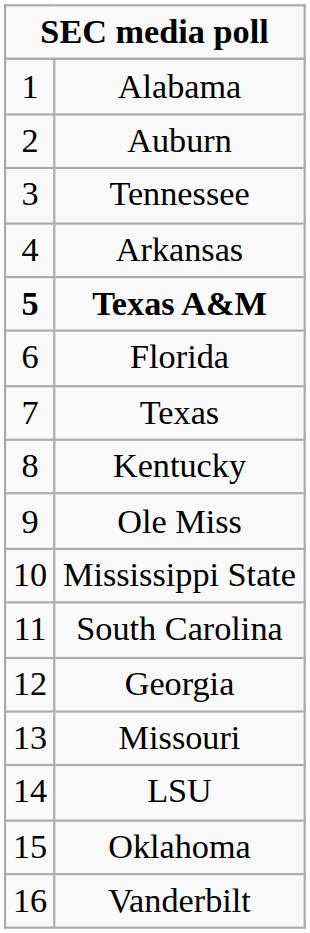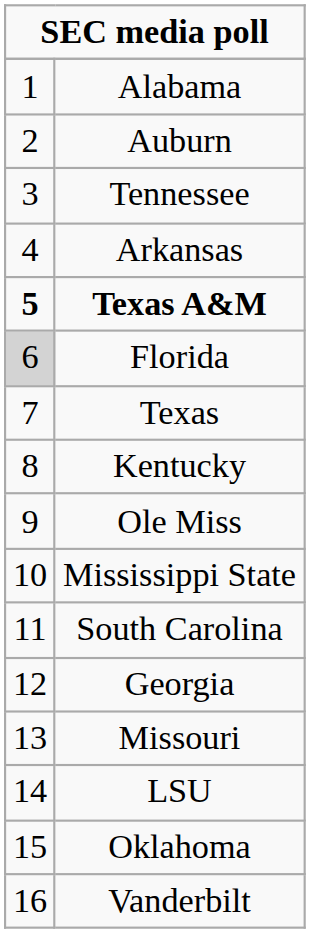(30, 357) no background -> (30, 357) lightgrey background
